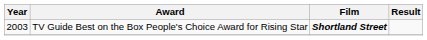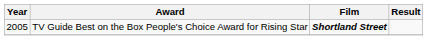(17, 27) 2003 -> (17, 27) 2005
